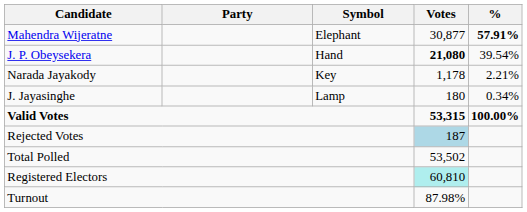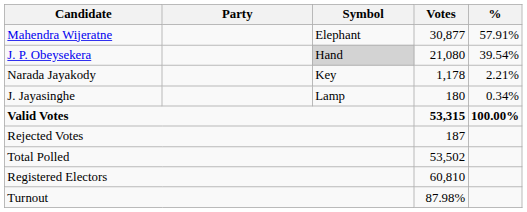(498, 34) bold -> (499, 34) normal
(329, 55) no background -> (329, 55) lightgrey background
(447, 55) bold -> (447, 55) normal
(455, 136) lightblue background -> (455, 136) no background
(447, 177) paleturquoise background -> (447, 177) no background
